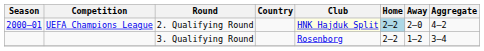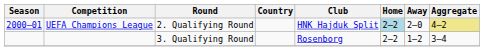(338, 25) lightyellow background -> (338, 25) no background
(439, 25) no background -> (439, 25) khaki background
